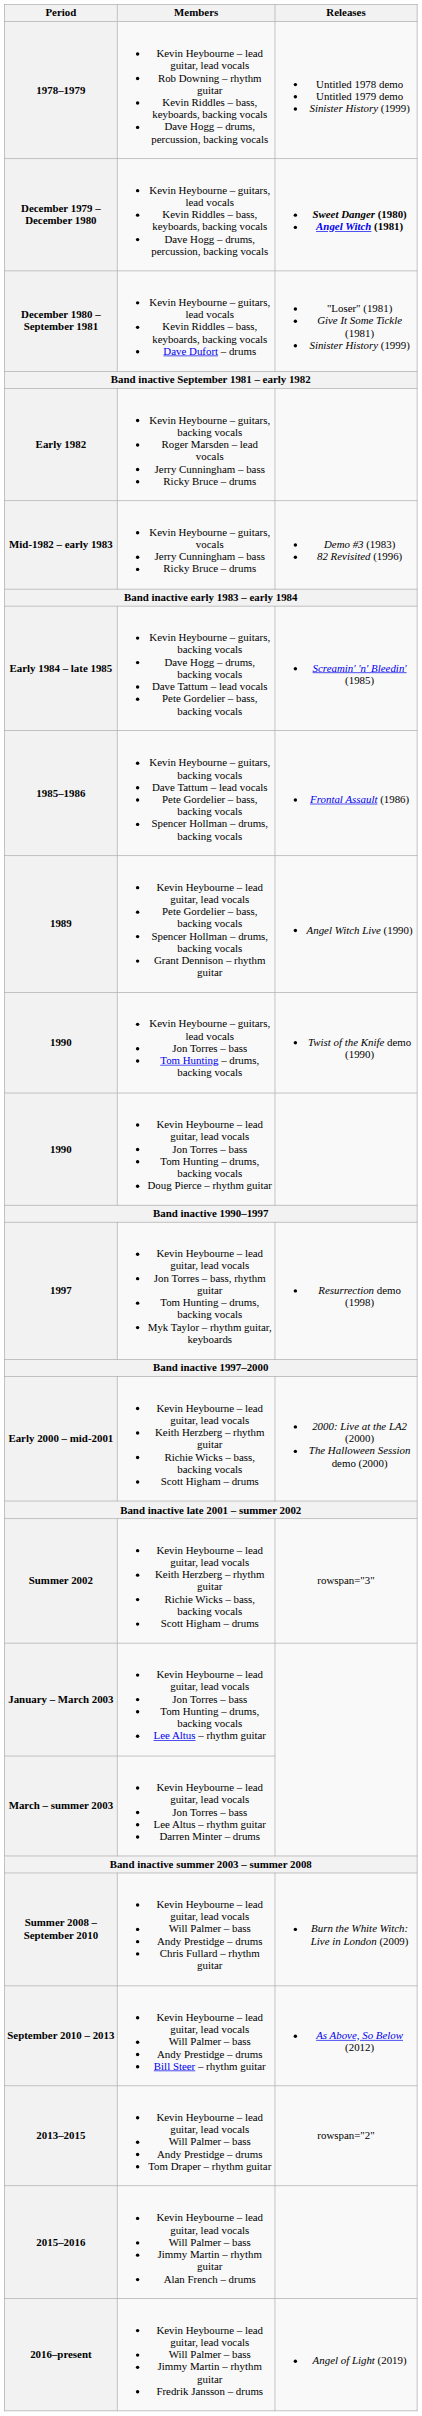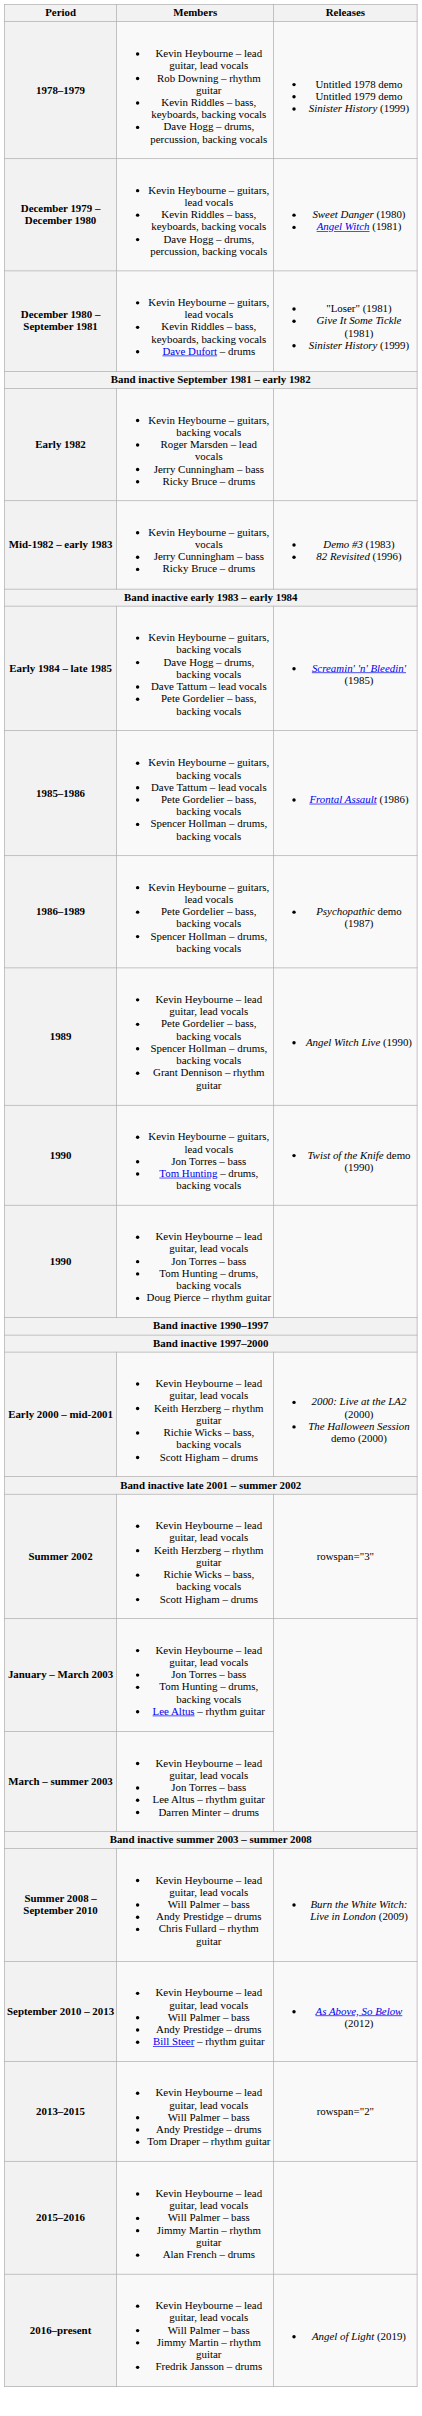(346, 221) bold -> (345, 221) normal
+ row: (61, 911)
- row: (61, 1291)
